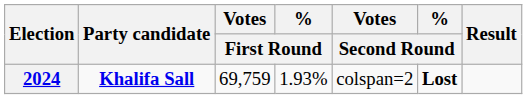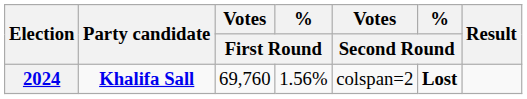(245, 78) 69,759 -> (245, 78) 69,760
(303, 78) 1.93% -> (303, 78) 1.56%
